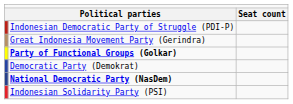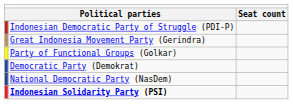(94, 53) bold -> (94, 53) normal
(91, 79) bold -> (91, 79) normal
(89, 92) normal -> (89, 92) bold
